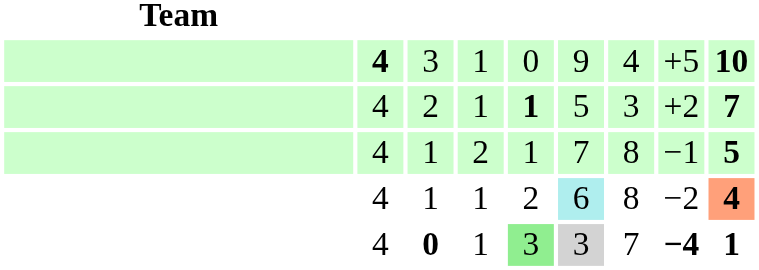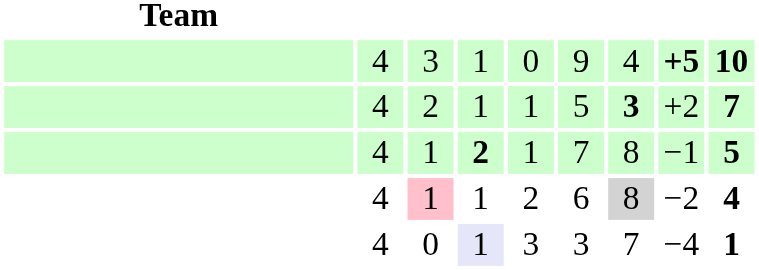(380, 60) bold -> (380, 60) normal
(681, 60) normal -> (681, 60) bold
(531, 106) bold -> (531, 106) normal
(631, 106) normal -> (631, 106) bold
(481, 152) normal -> (481, 152) bold
(431, 198) no background -> (431, 198) pink background
(581, 198) paleturquoise background -> (581, 198) no background
(631, 198) no background -> (631, 198) lightgrey background
(731, 198) lightsalmon background -> (731, 198) no background
(431, 244) bold -> (431, 244) normal
(481, 244) no background -> (481, 244) lavender background
(531, 244) lightgreen background -> (531, 244) no background
(581, 244) lightgrey background -> (581, 244) no background
(681, 244) bold -> (681, 244) normal
